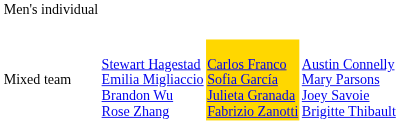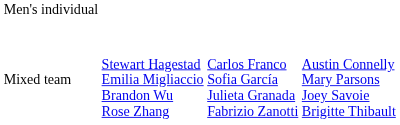(253, 87) gold background -> (253, 87) no background
